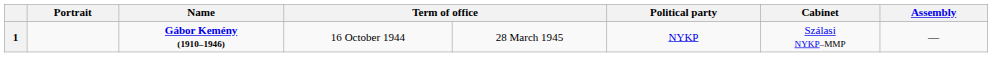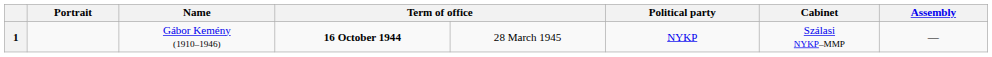(201, 36) bold -> (197, 36) normal
(368, 36) normal -> (362, 36) bold
